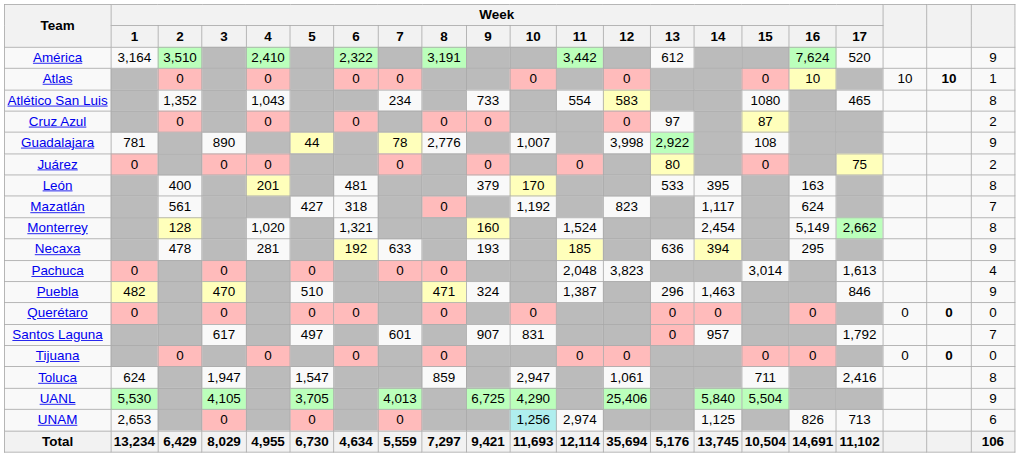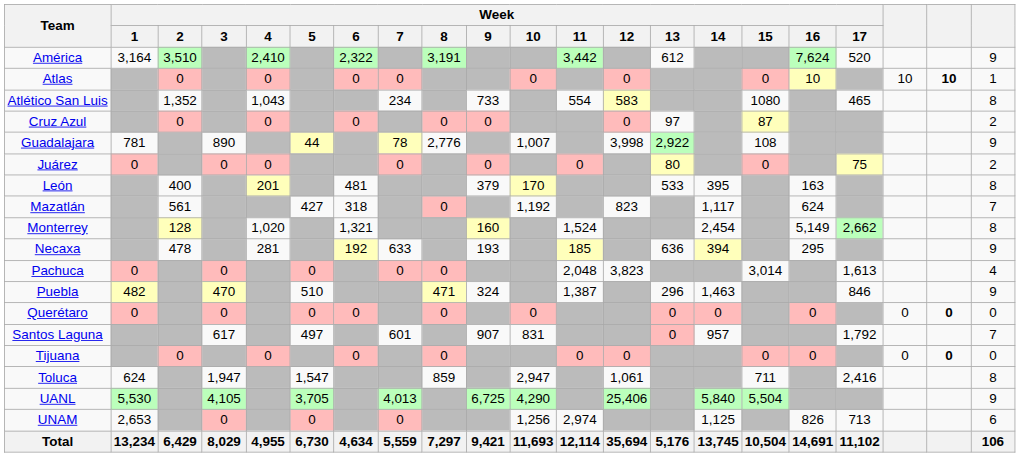(533, 420) paleturquoise background -> (533, 420) no background
